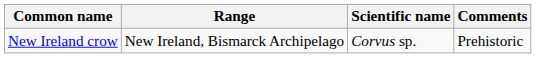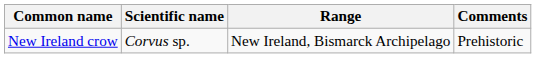columns swapped: (401, 16) <-> (234, 16)
